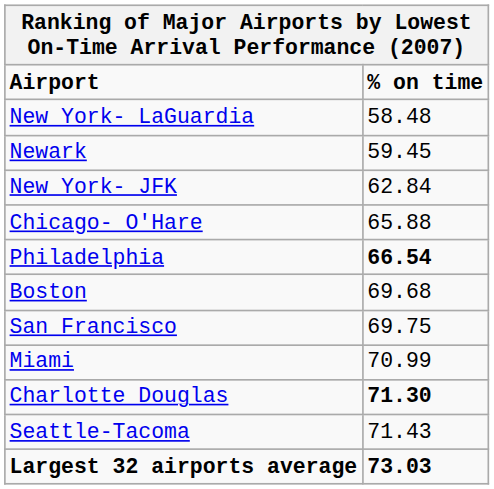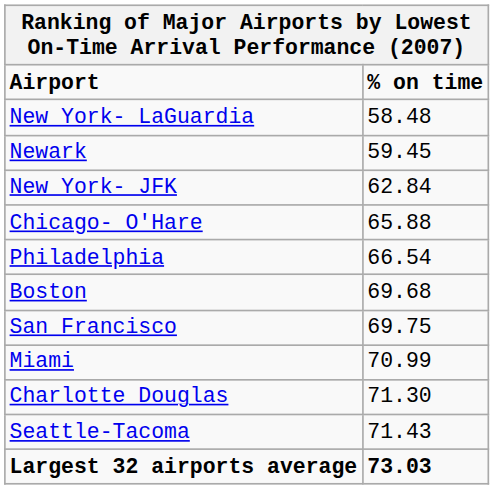(400, 257) bold -> (400, 257) normal
(400, 397) bold -> (400, 397) normal
